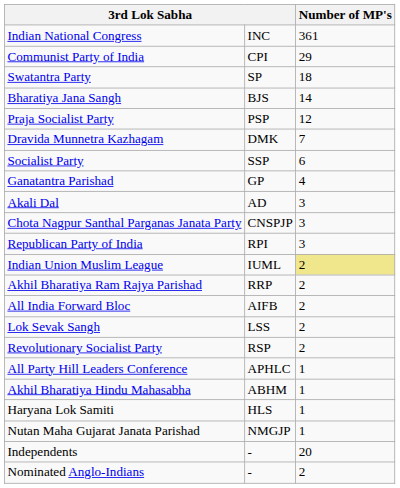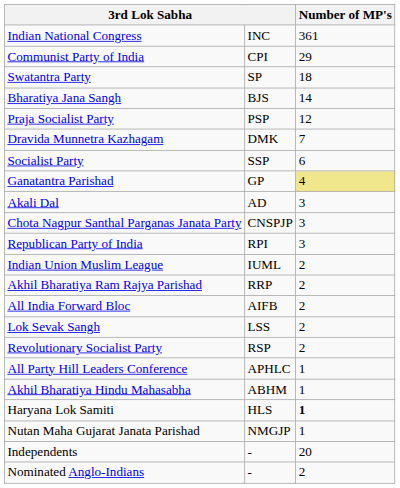(302, 181) no background -> (302, 181) khaki background
(302, 264) khaki background -> (302, 264) no background
(302, 410) normal -> (302, 410) bold
